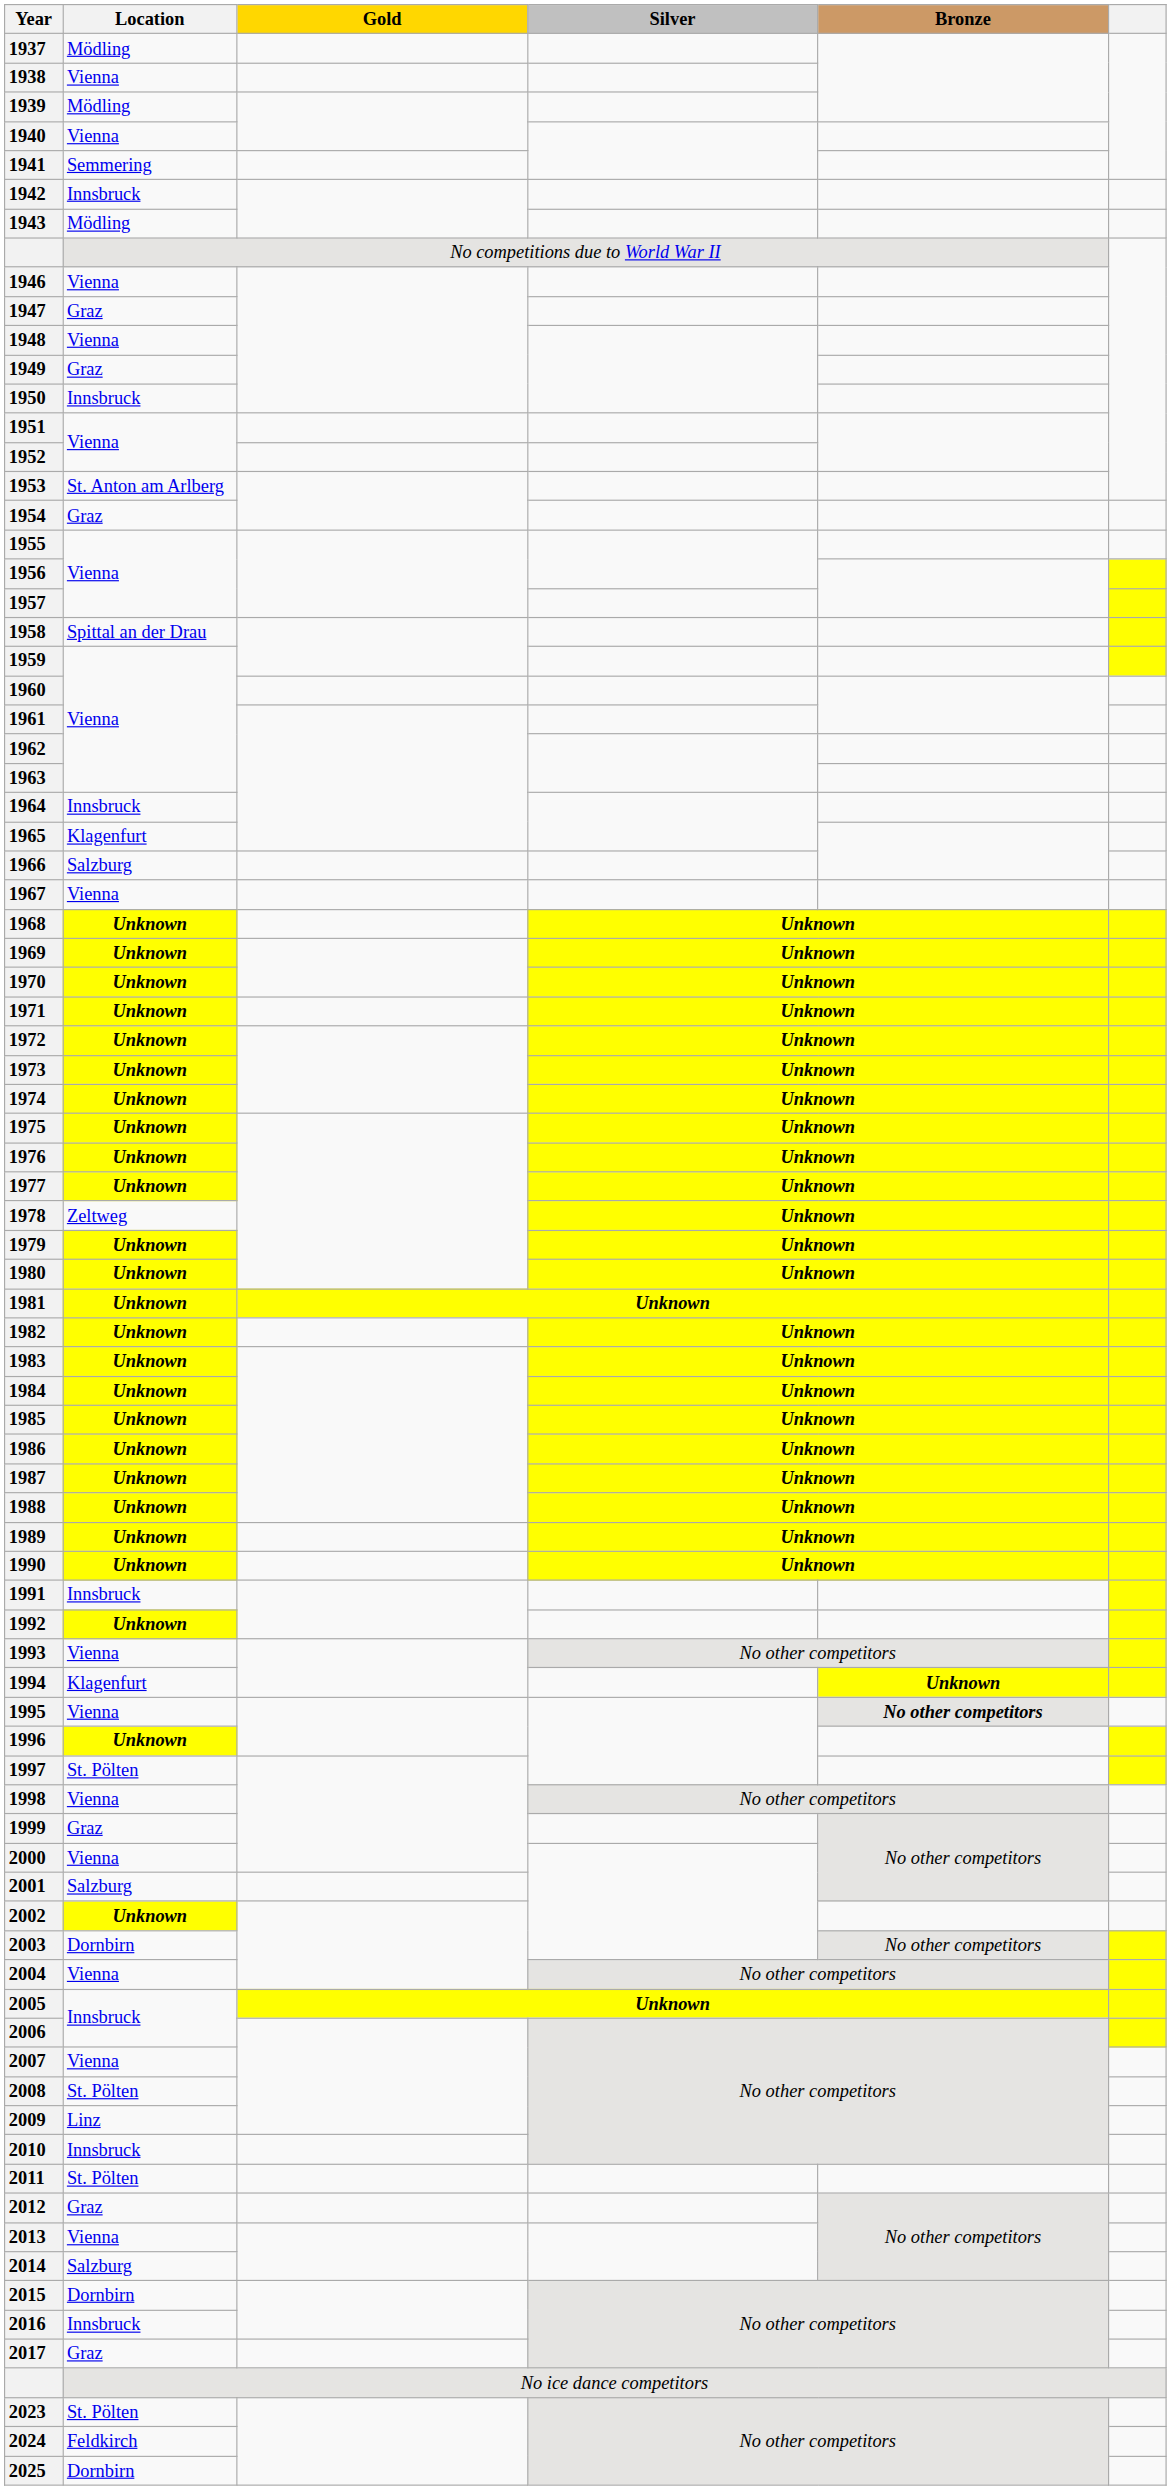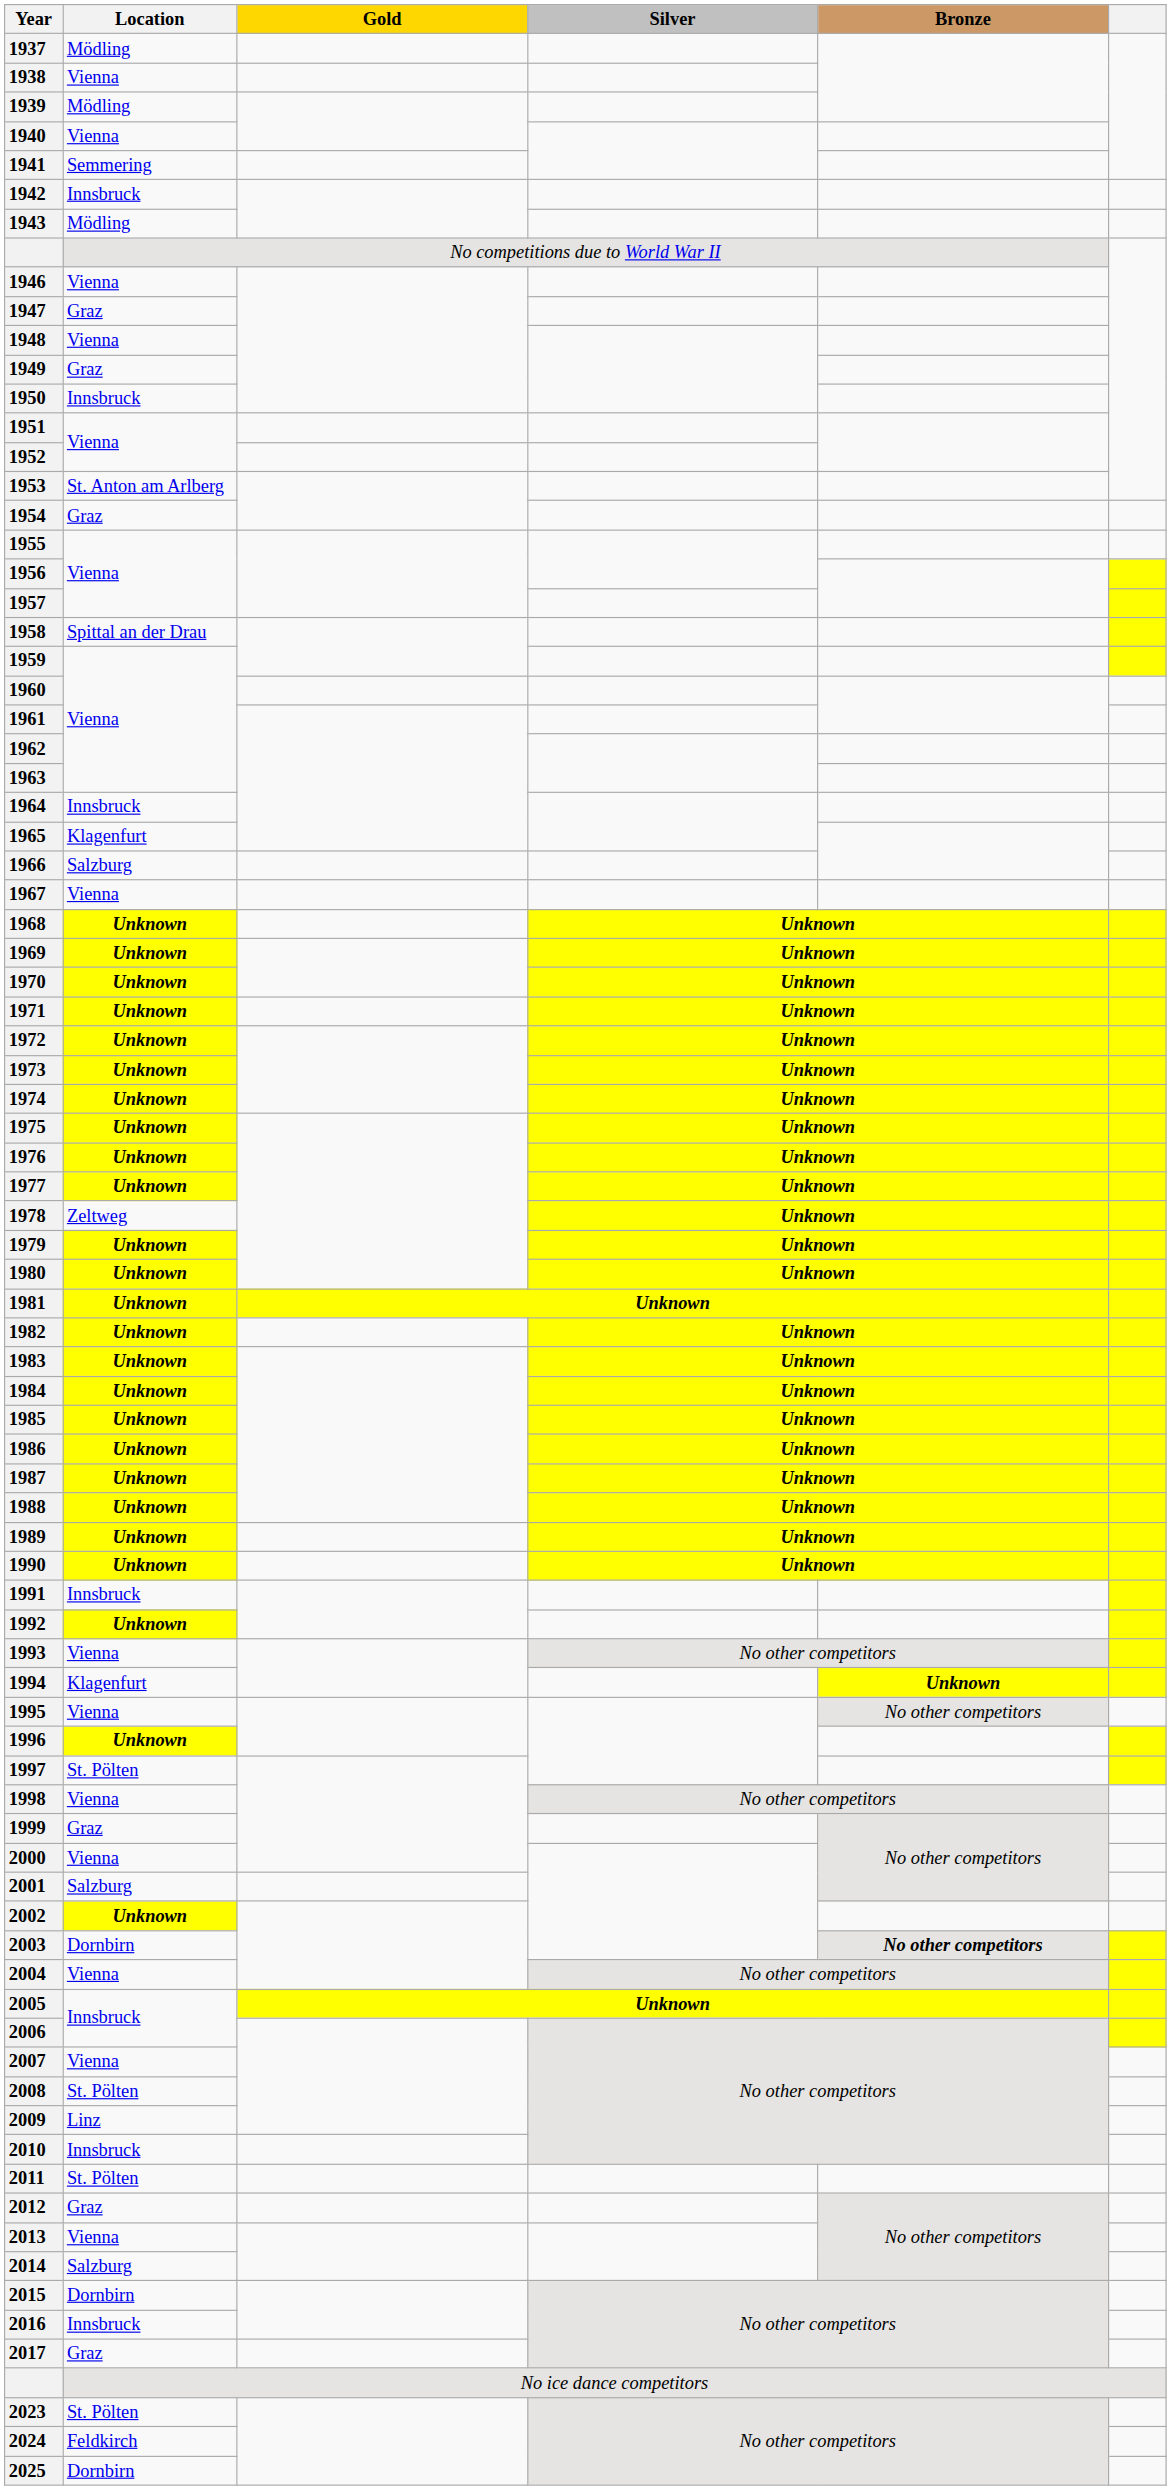(963, 1711) bold -> (963, 1711) normal
(963, 1945) normal -> (963, 1945) bold
